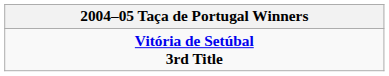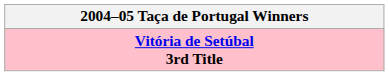(194, 49) no background -> (194, 49) pink background
